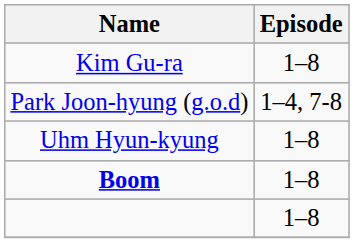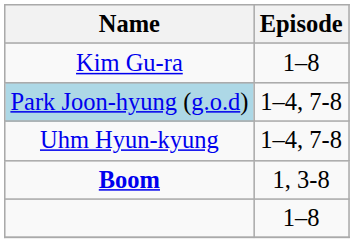(129, 101) no background -> (129, 101) lightblue background
(301, 140) 1–8 -> (301, 140) 1–4, 7-8
(301, 179) 1–8 -> (301, 179) 1, 3-8
